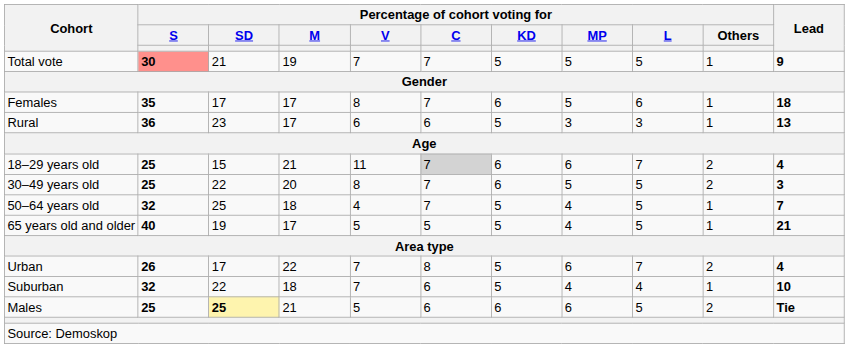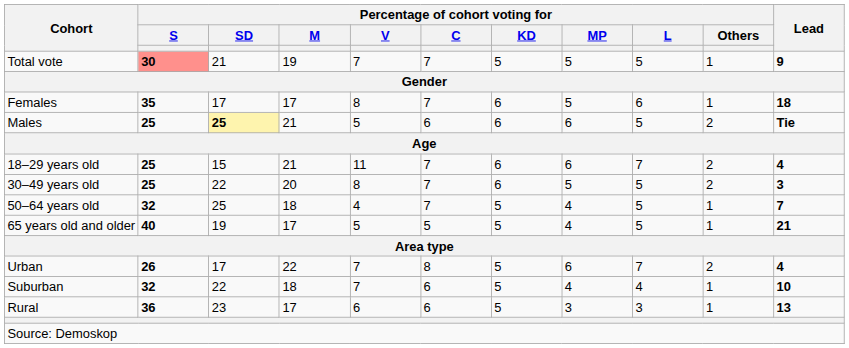rows swapped: (25, 307) <-> (23, 123)
(427, 164) lightgrey background -> (427, 164) no background
